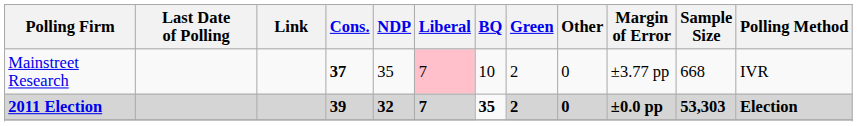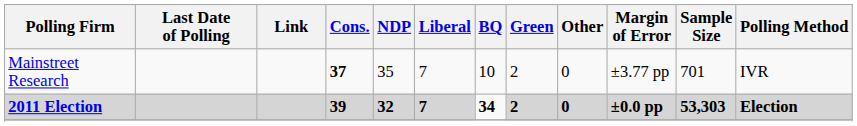(423, 71) pink background -> (423, 71) no background
(693, 71) 668 -> (693, 71) 701
(487, 106) 35 -> (487, 106) 34
